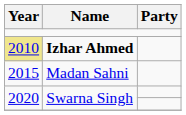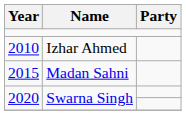(24, 48) khaki background -> (24, 48) no background
(90, 48) bold -> (87, 48) normal
